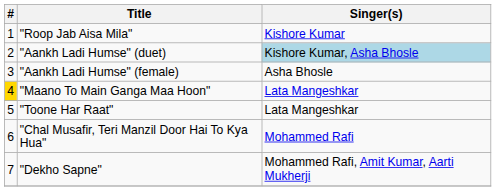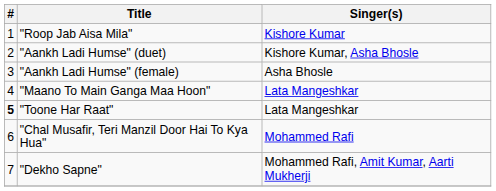(342, 53) lightblue background -> (342, 53) no background
(11, 91) gold background -> (11, 91) no background
(11, 110) normal -> (11, 110) bold
